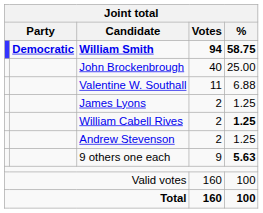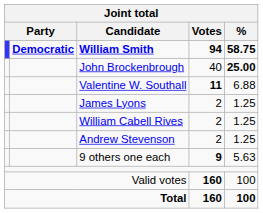(241, 67) normal -> (241, 67) bold
(216, 85) normal -> (216, 85) bold
(244, 121) bold -> (244, 121) normal
(219, 157) normal -> (219, 157) bold
(244, 157) bold -> (244, 157) normal
(212, 180) normal -> (212, 180) bold
